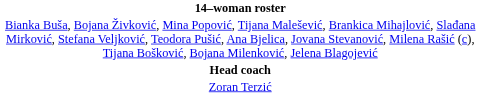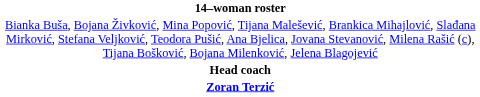(240, 86) normal -> (240, 86) bold
